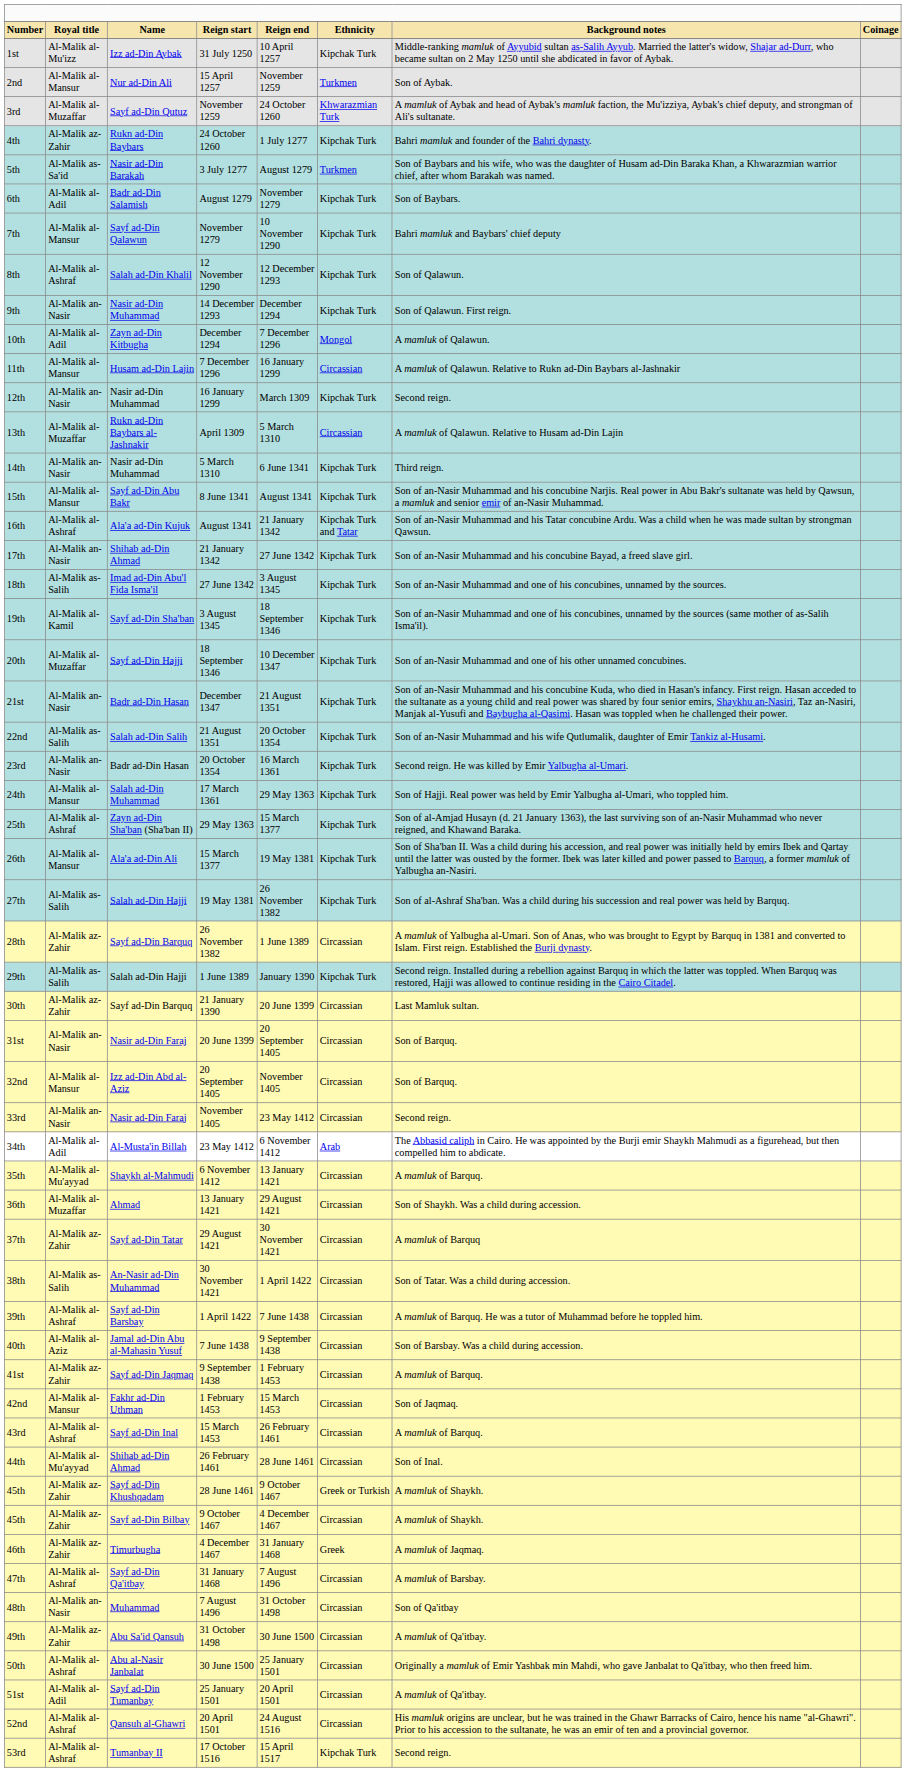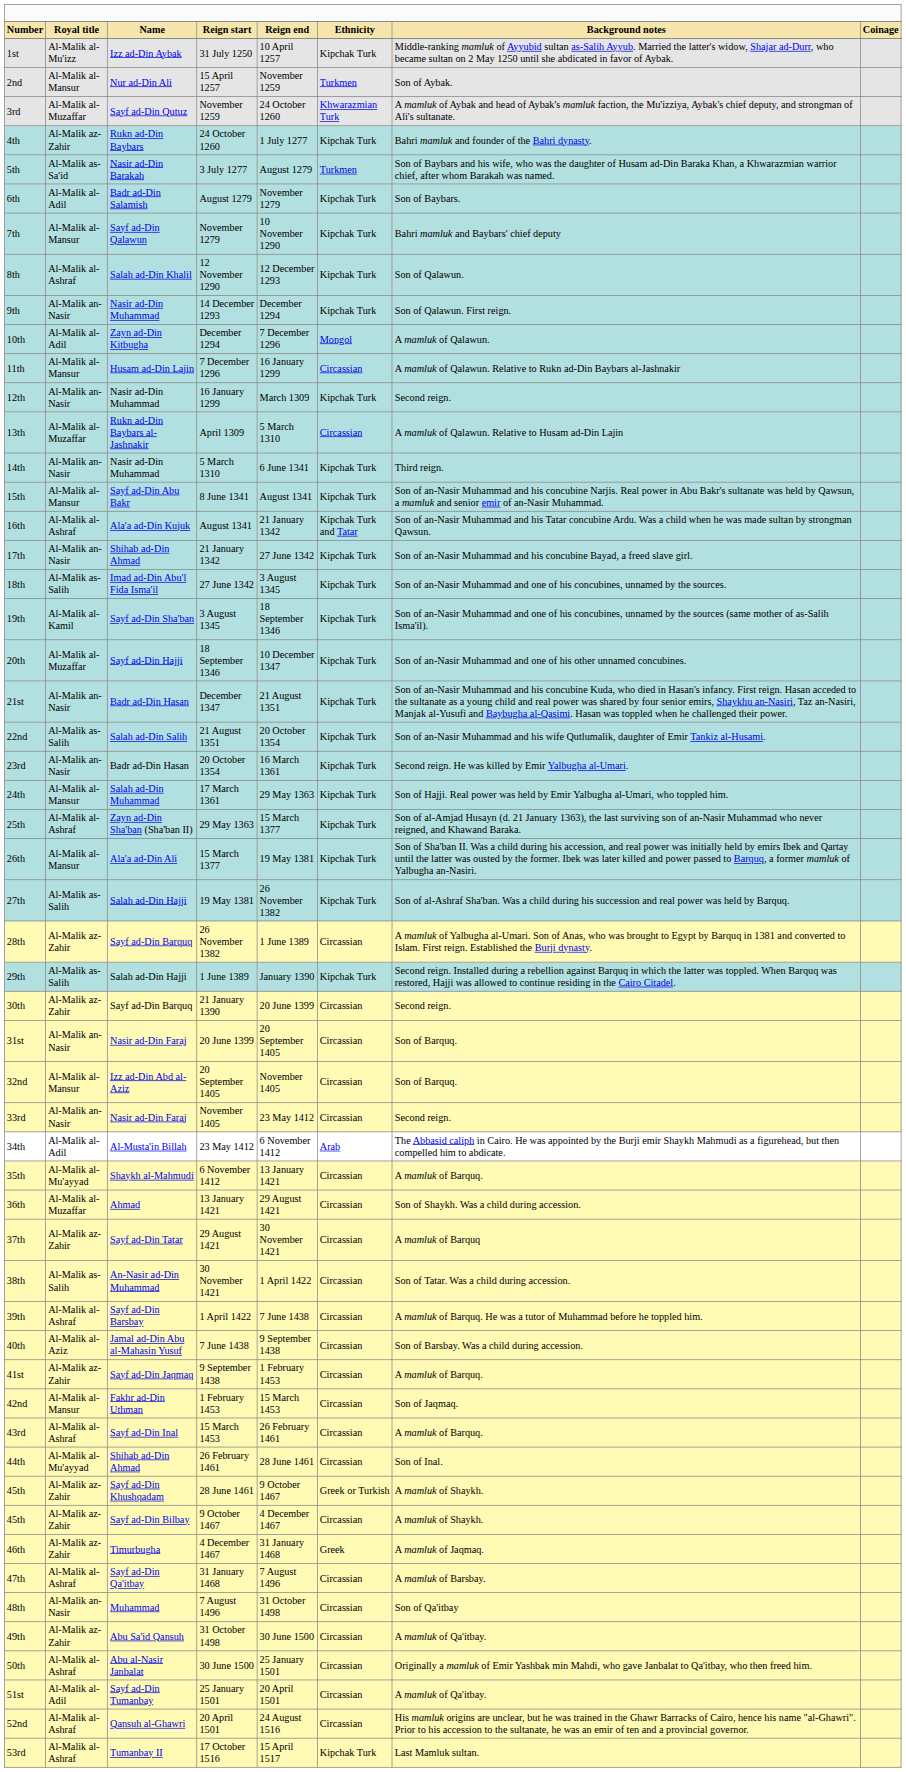(437, 1005) Last Mamluk sultan. -> (423, 1005) Second reign.
(423, 1752) Second reign. -> (437, 1752) Last Mamluk sultan.
